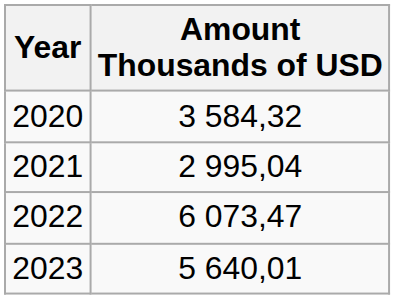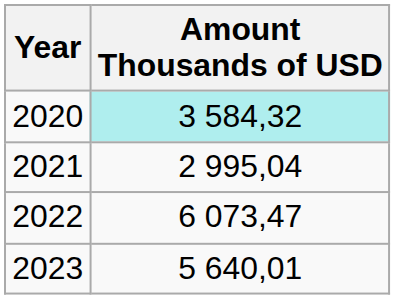(240, 116) no background -> (240, 116) paleturquoise background
